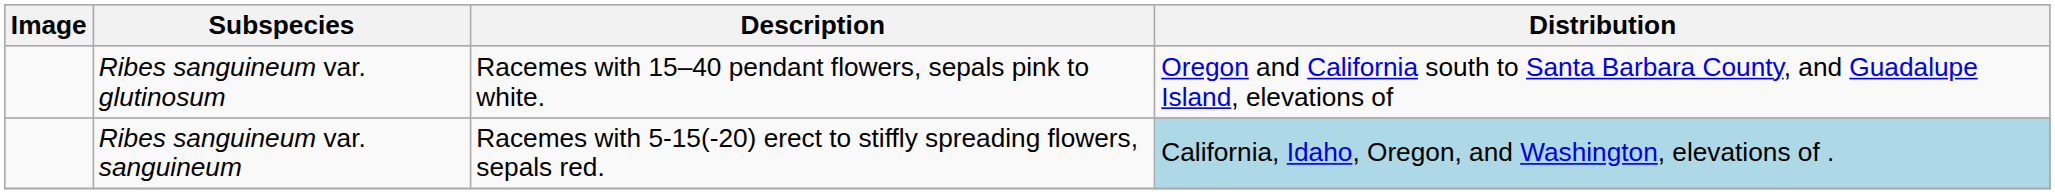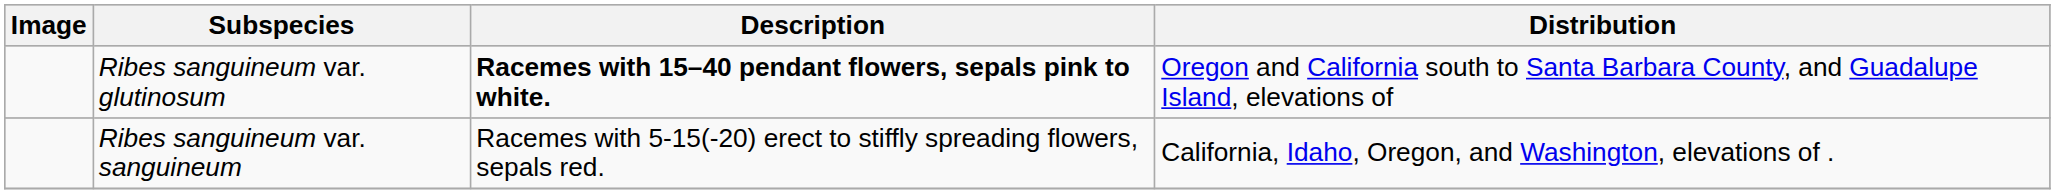(783, 81) normal -> (803, 81) bold
(1498, 152) lightblue background -> (1498, 152) no background
